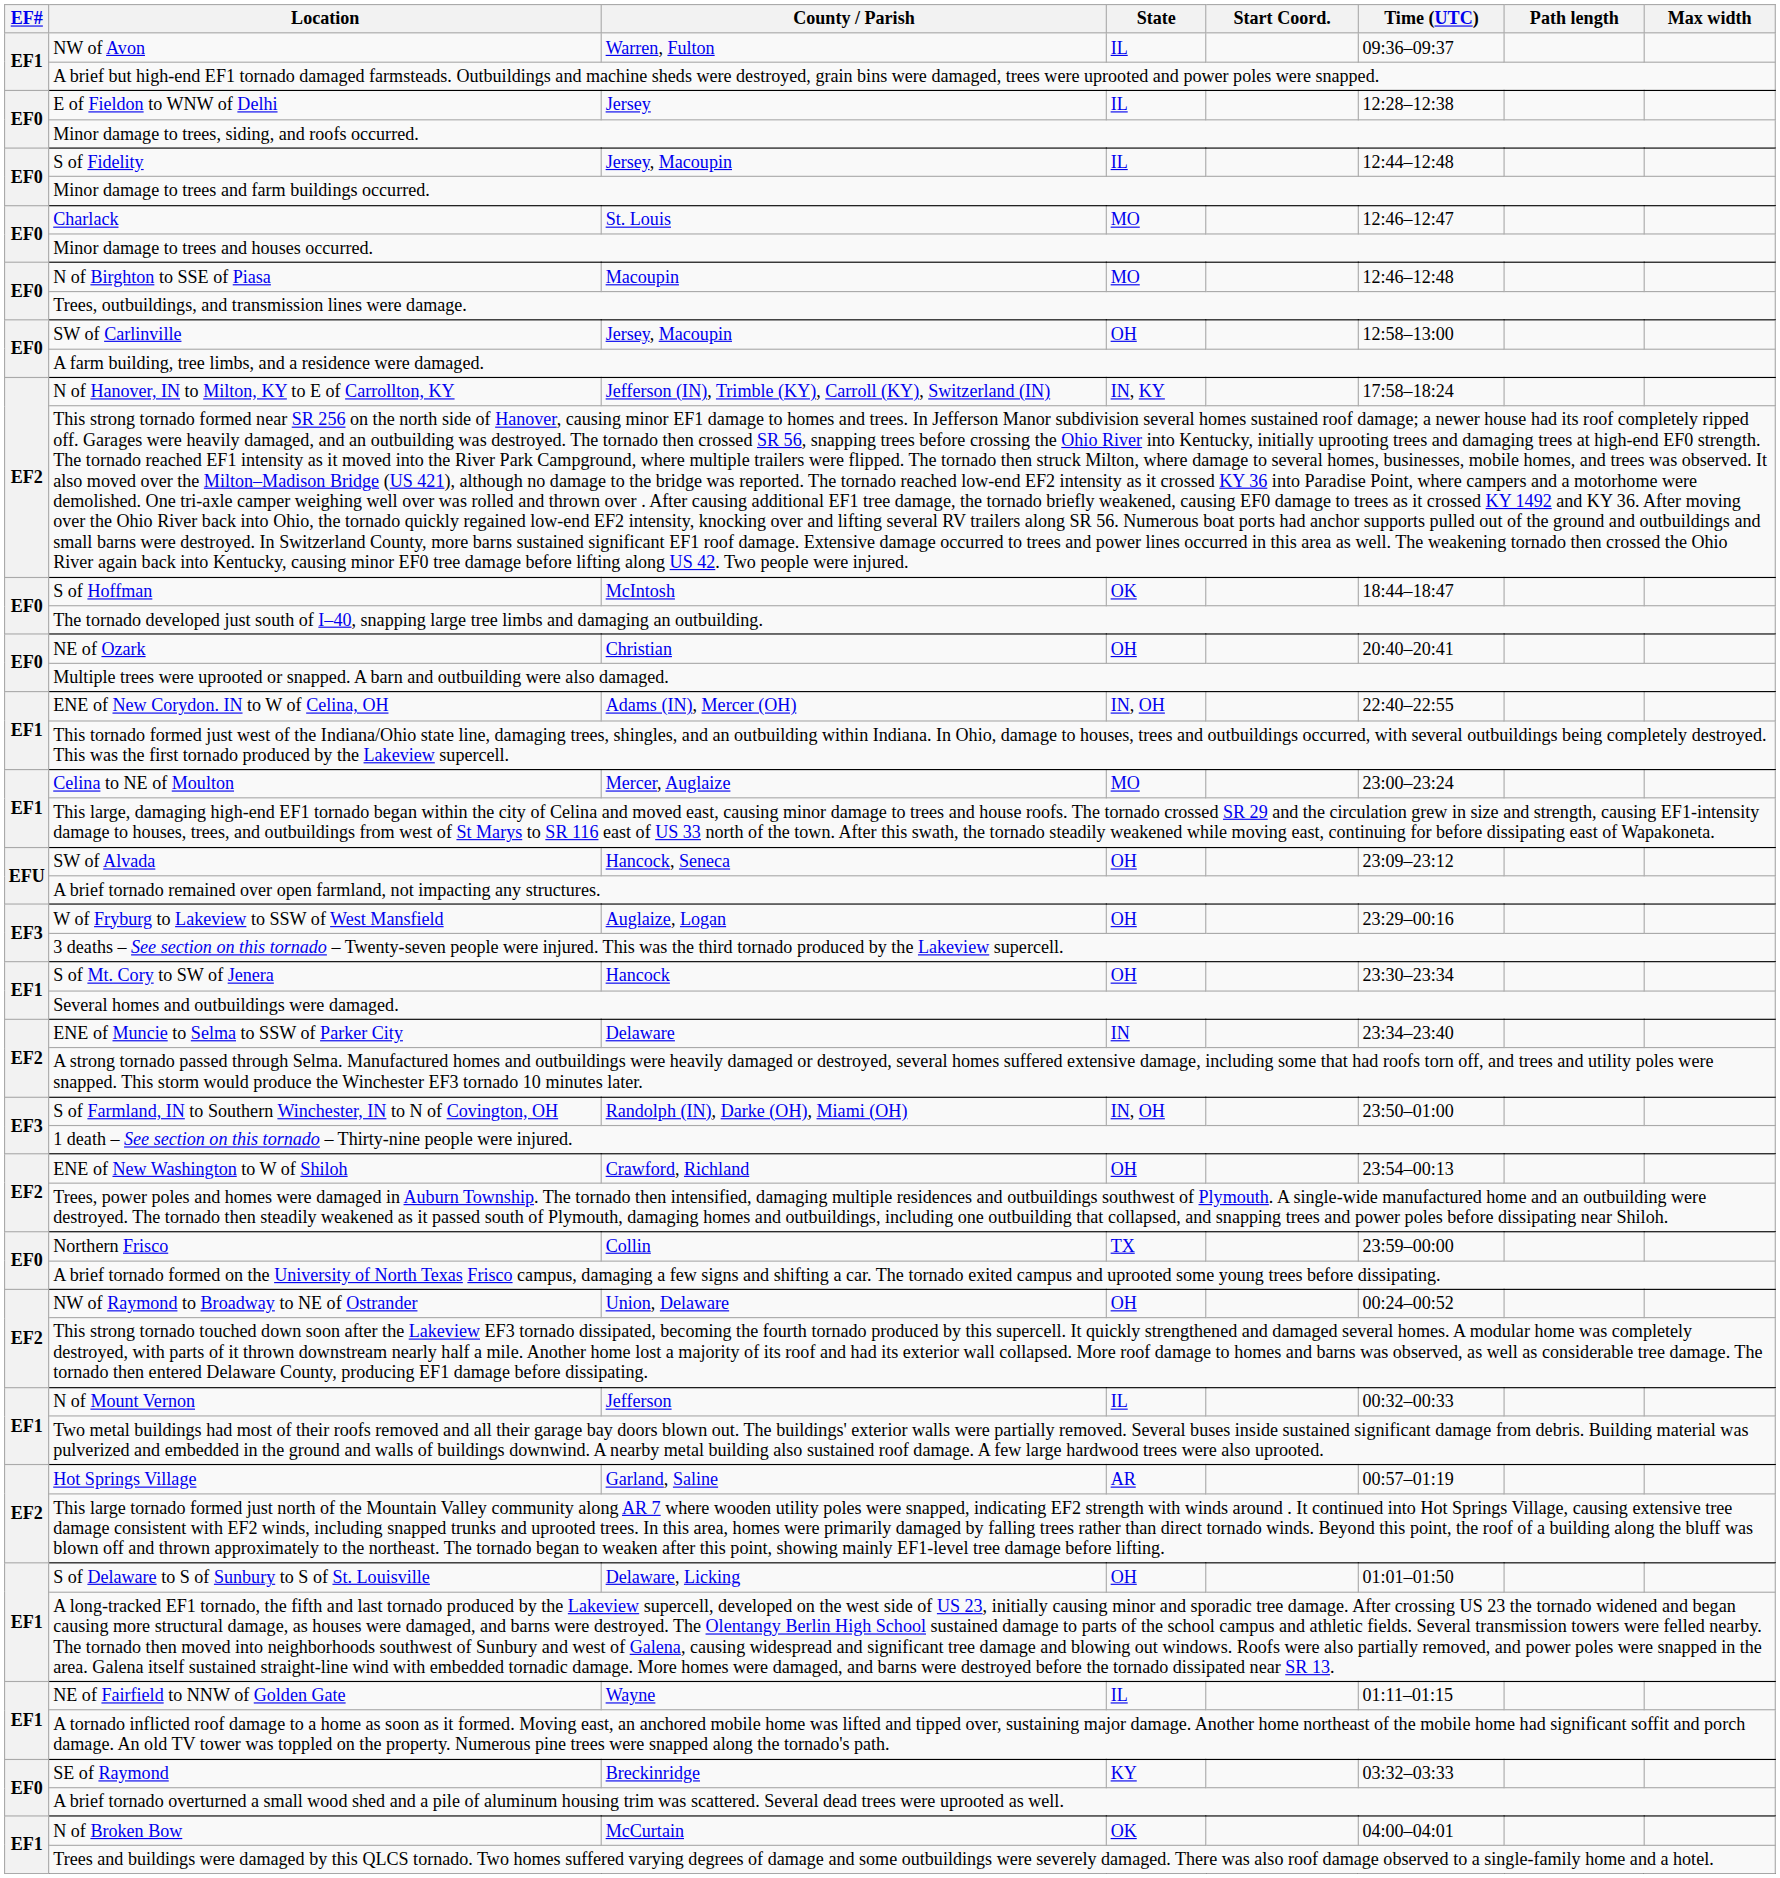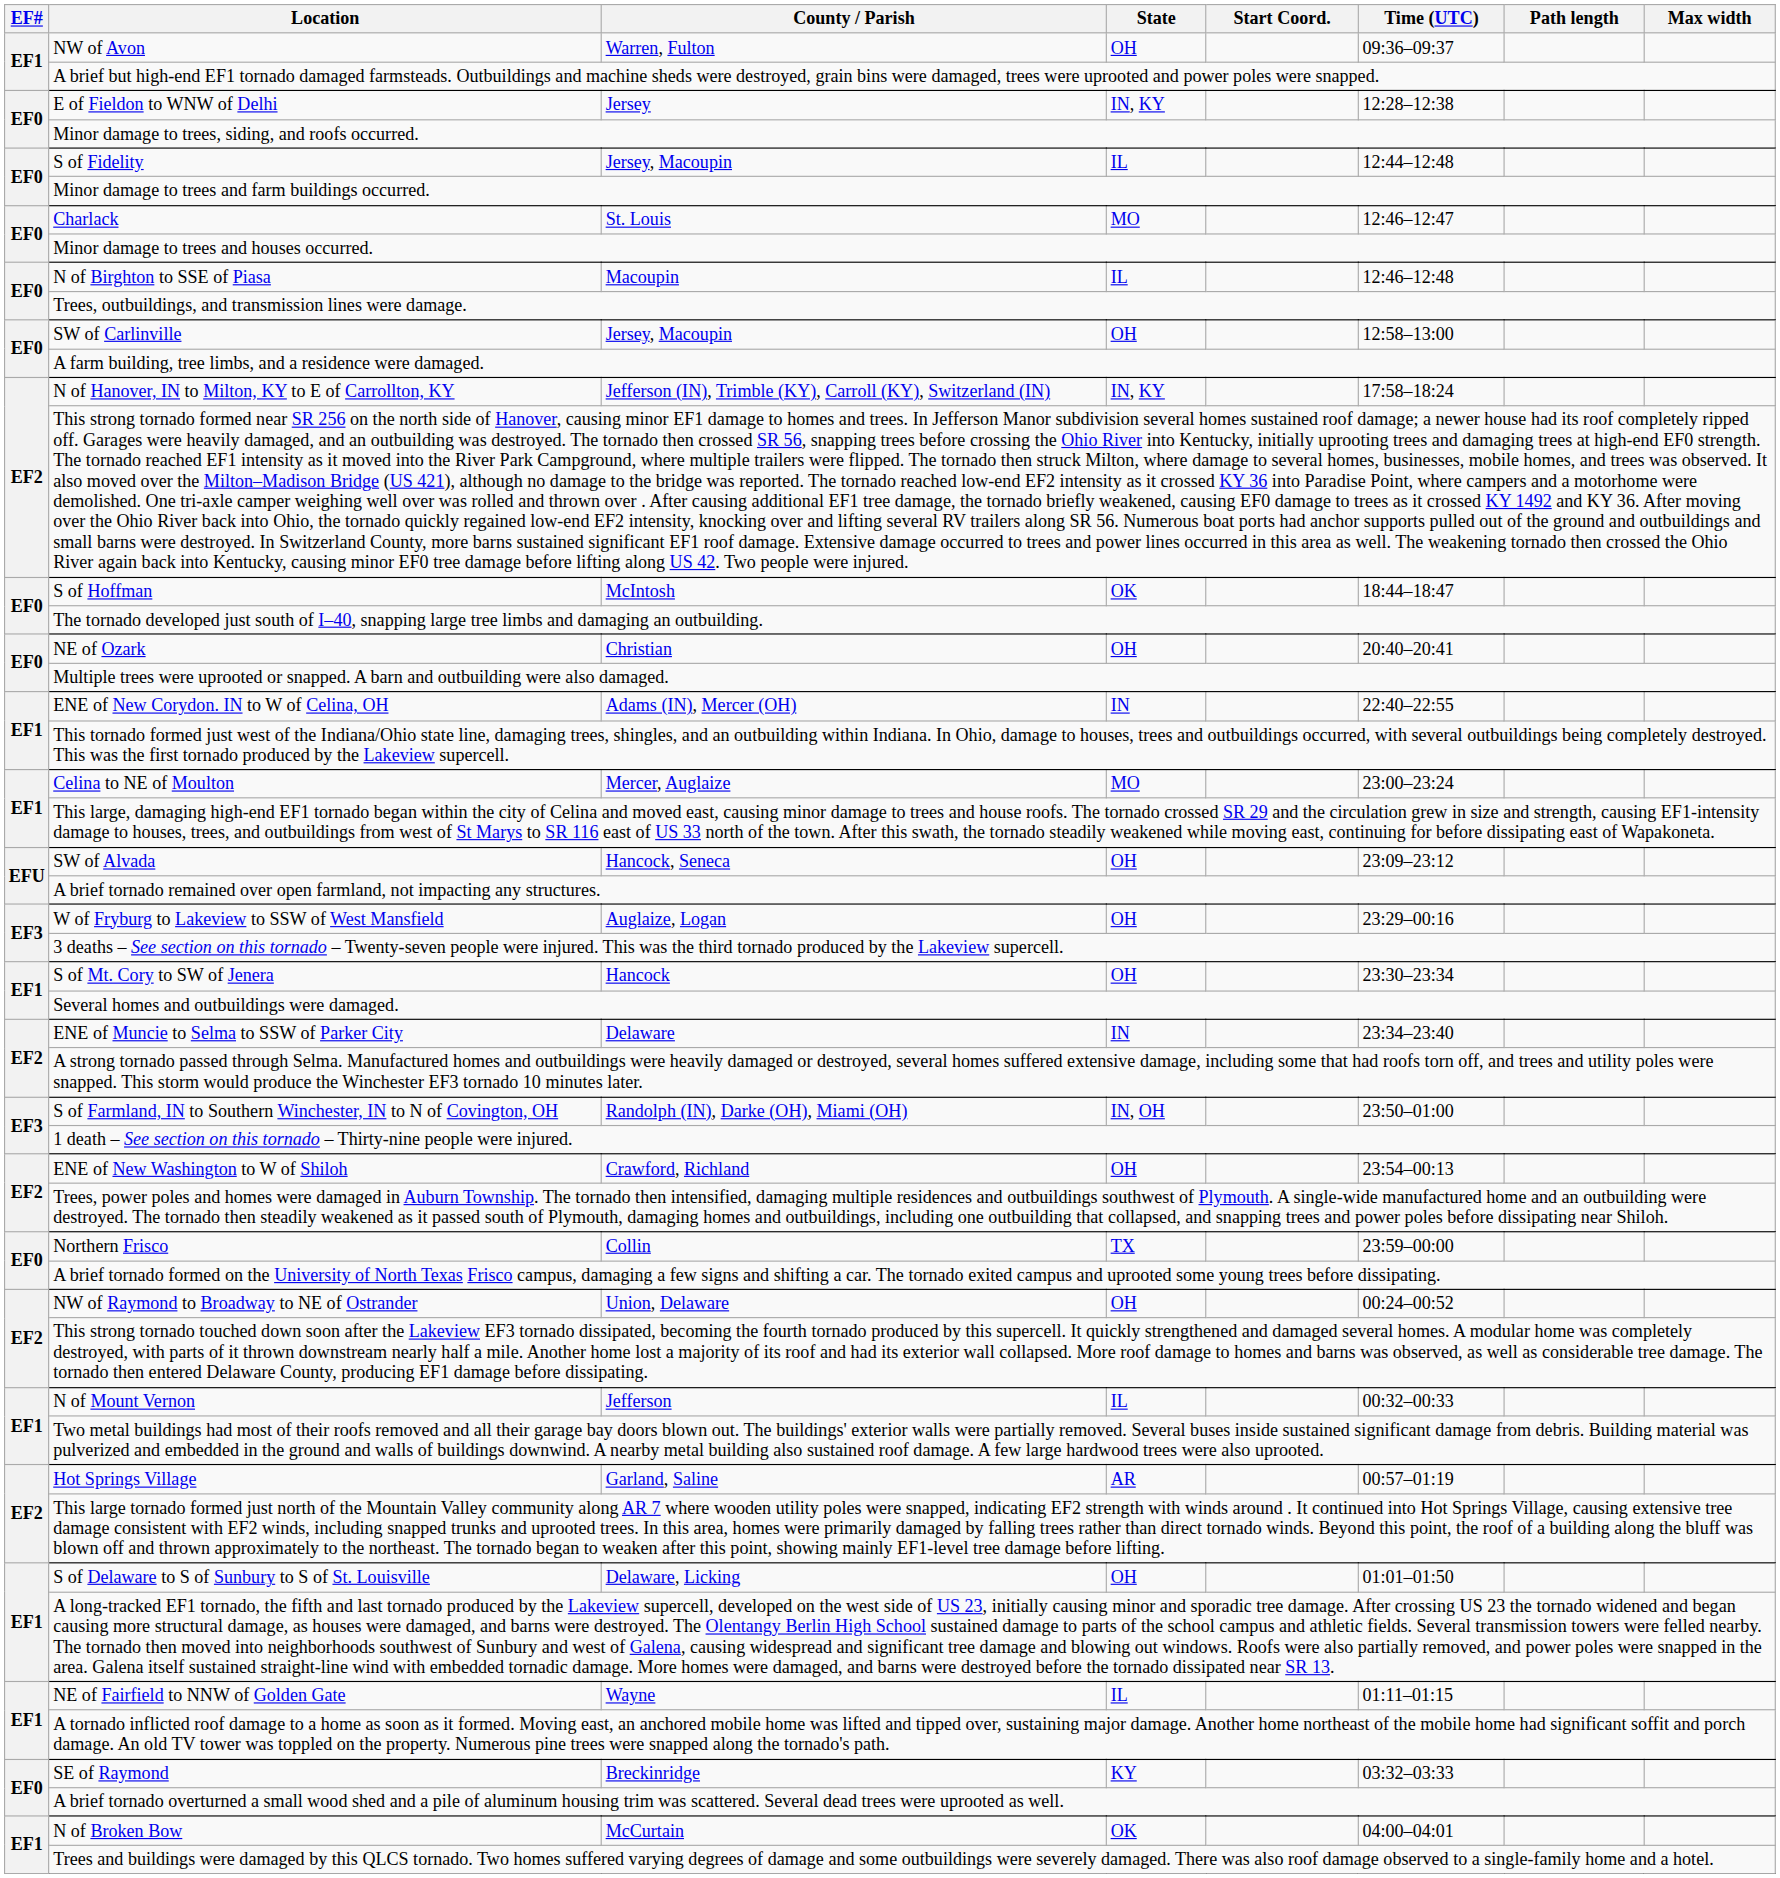(1119, 47) IL -> (1124, 47) OH
(1119, 104) IL -> (1138, 104) IN, KY
(1125, 276) MO -> (1119, 276) IL
(1138, 706) IN, OH -> (1120, 706) IN
